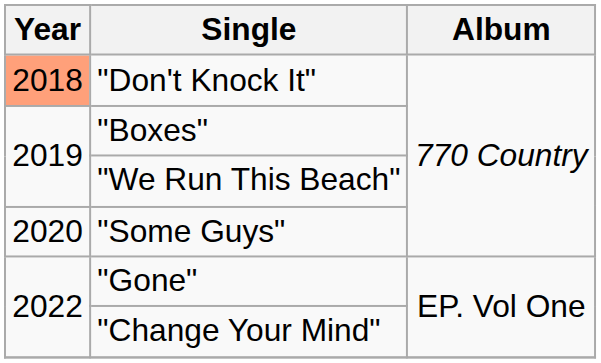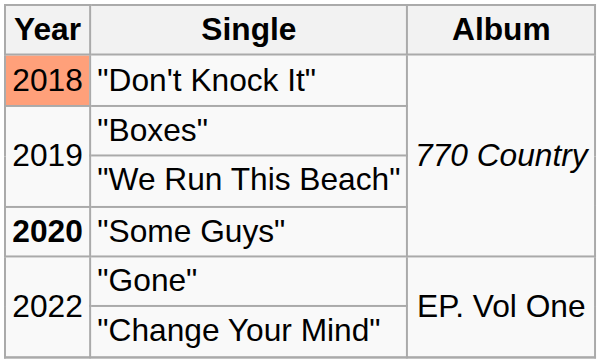(48, 230) normal -> (48, 230) bold
